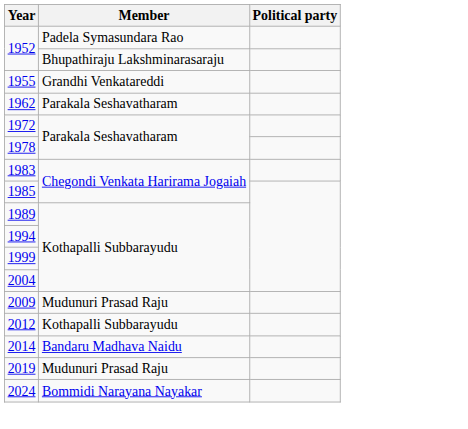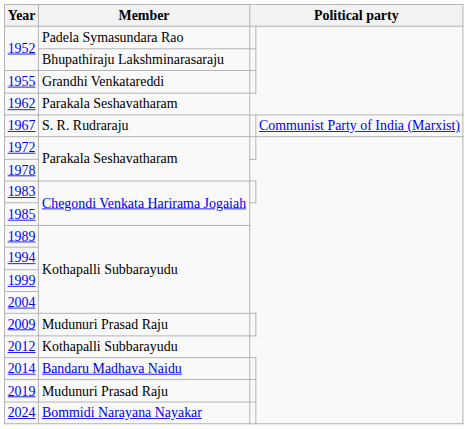+ row: (22, 125)
